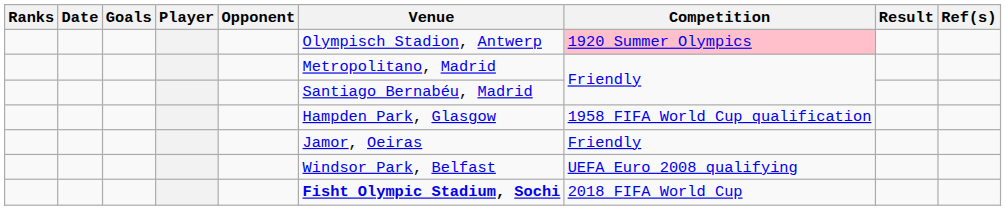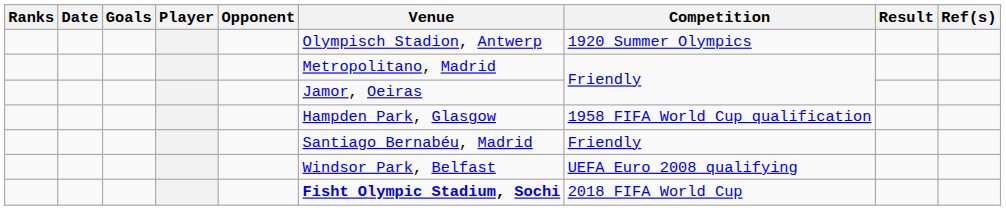(660, 42) pink background -> (660, 42) no background
(418, 92) Santiago Bernabéu, Madrid -> (362, 92) Jamor, Oeiras
(362, 142) Jamor, Oeiras -> (418, 142) Santiago Bernabéu, Madrid
